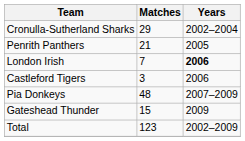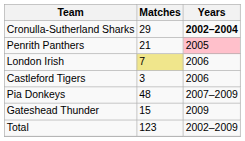(212, 29) normal -> (212, 29) bold
(197, 45) no background -> (197, 45) pink background
(142, 62) no background -> (142, 62) khaki background
(197, 62) bold -> (197, 62) normal
